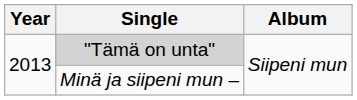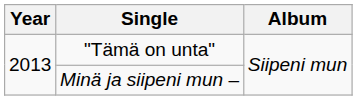(150, 49) lightgrey background -> (150, 49) no background
